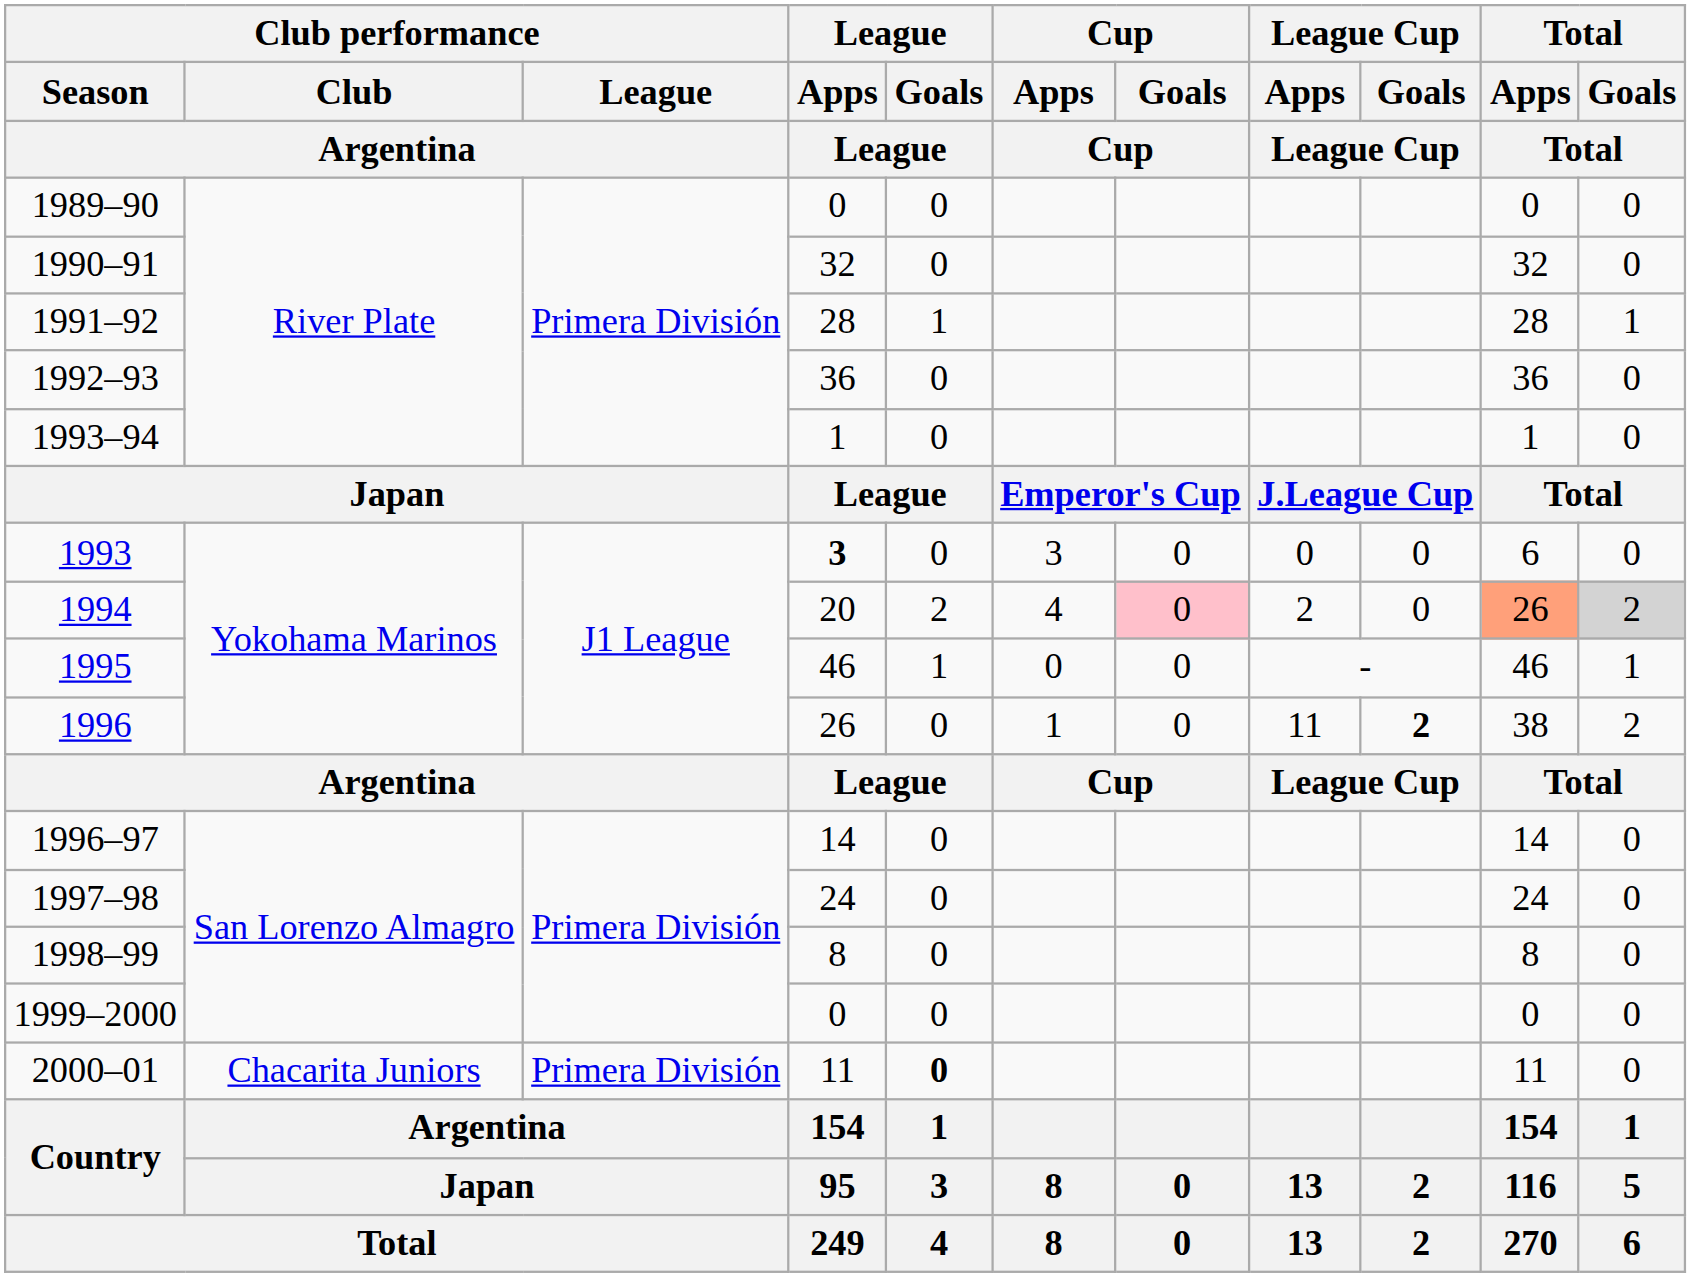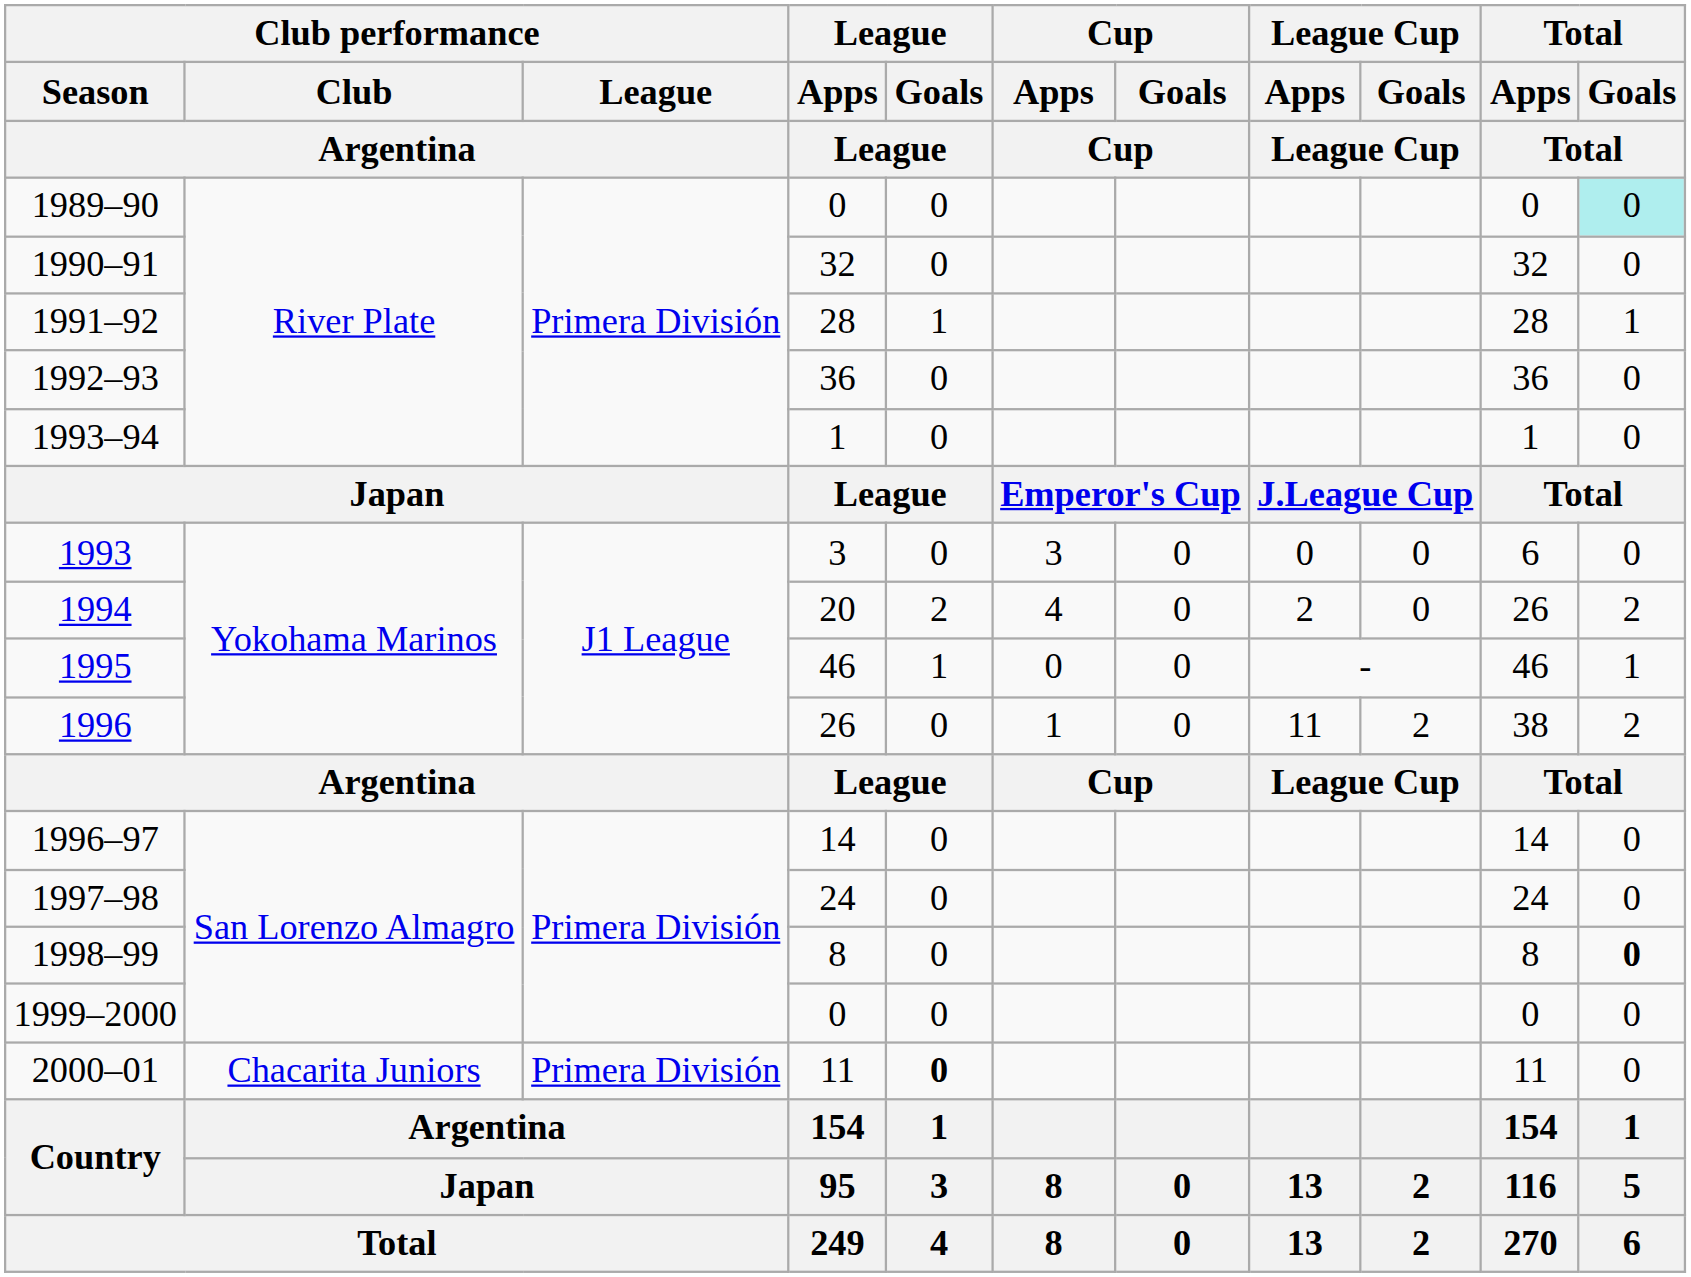(1632, 206) no background -> (1632, 206) paleturquoise background
(837, 551) bold -> (837, 551) normal
(1182, 609) pink background -> (1182, 609) no background
(1530, 609) lightsalmon background -> (1530, 609) no background
(1632, 609) lightgrey background -> (1632, 609) no background
(1421, 724) bold -> (1421, 724) normal
(1632, 954) normal -> (1632, 954) bold
